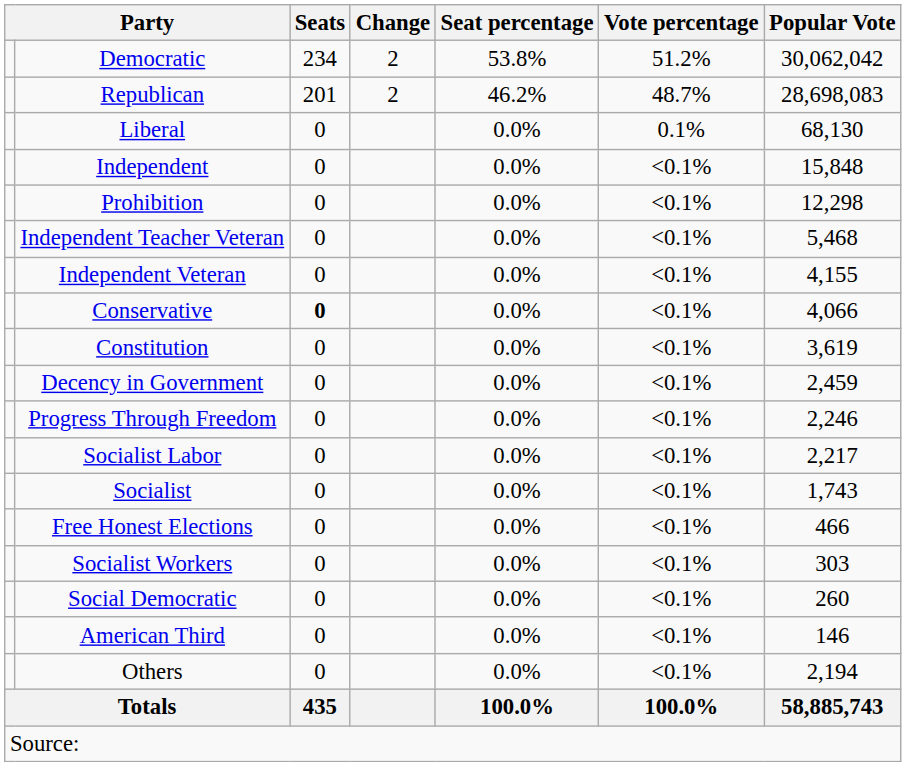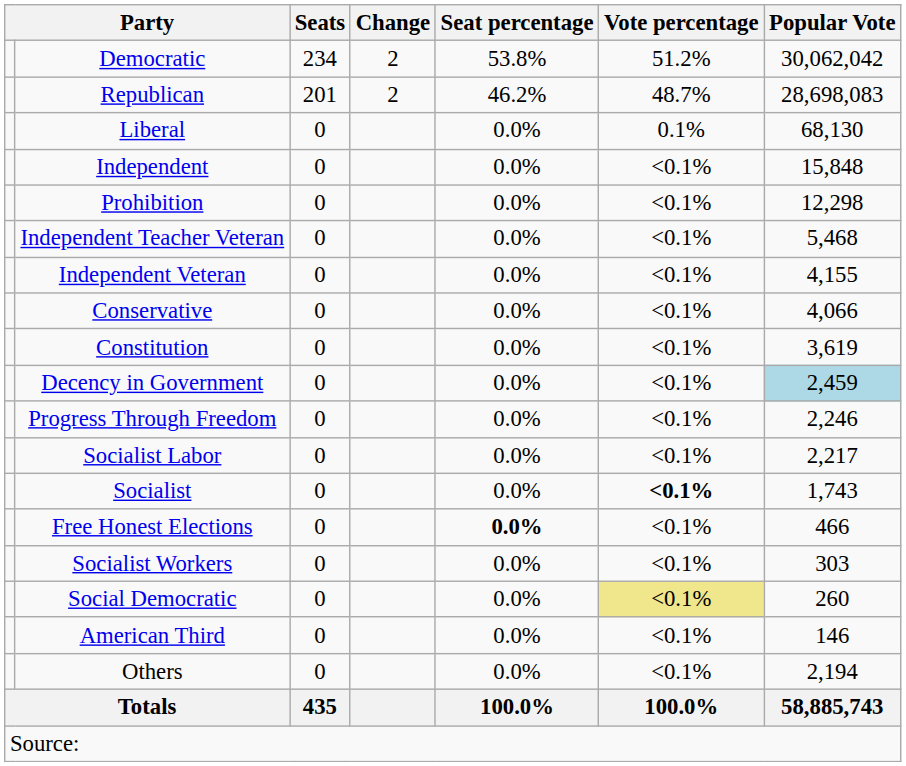(320, 310) bold -> (320, 310) normal
(832, 382) no background -> (832, 382) lightblue background
(681, 490) normal -> (681, 490) bold
(517, 526) normal -> (517, 526) bold
(681, 599) no background -> (681, 599) khaki background
